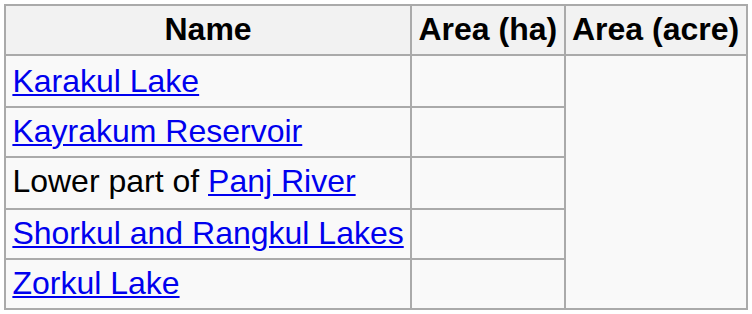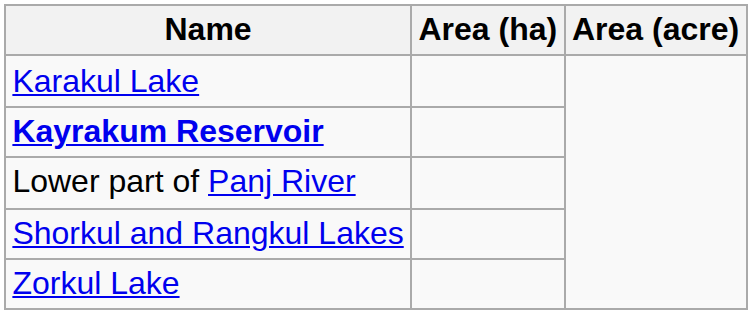(157, 131) normal -> (168, 131) bold
